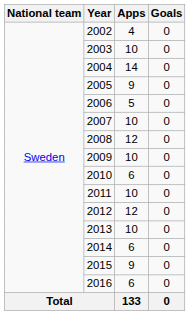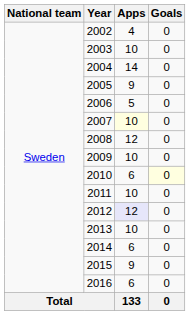(131, 121) no background -> (131, 121) lightyellow background
(167, 175) no background -> (167, 175) lightyellow background
(131, 211) no background -> (131, 211) lavender background
